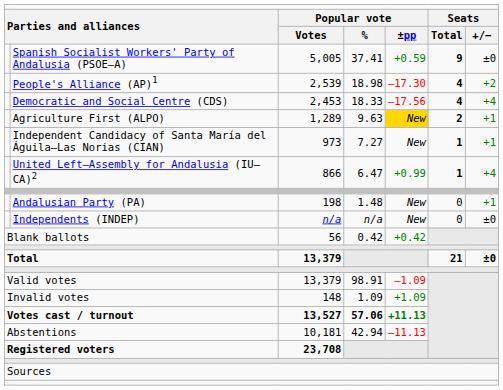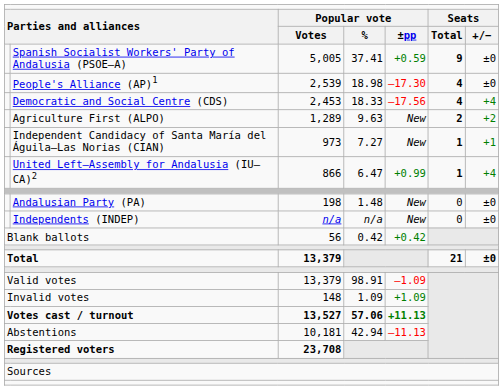(490, 83) +2 -> (490, 83) ±0
(416, 119) gold background -> (416, 119) no background
(490, 119) +1 -> (490, 119) +2
(490, 202) +1 -> (490, 202) ±0
